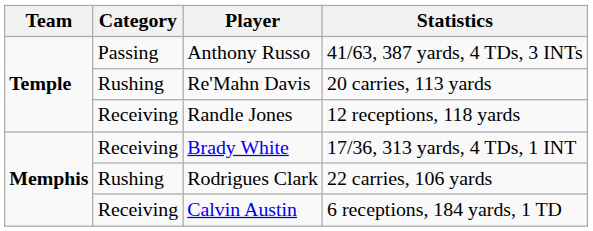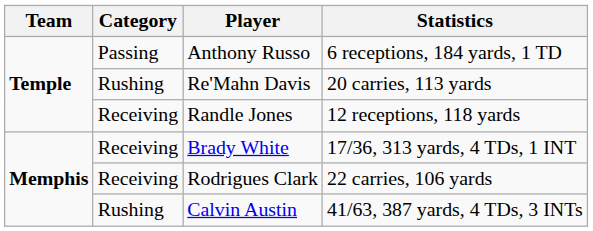(455, 52) 41/63, 387 yards, 4 TDs, 3 INTs -> (445, 52) 6 receptions, 184 yards, 1 TD
(131, 178) Rushing -> (138, 178) Receiving
(138, 209) Receiving -> (131, 209) Rushing
(445, 209) 6 receptions, 184 yards, 1 TD -> (455, 209) 41/63, 387 yards, 4 TDs, 3 INTs
